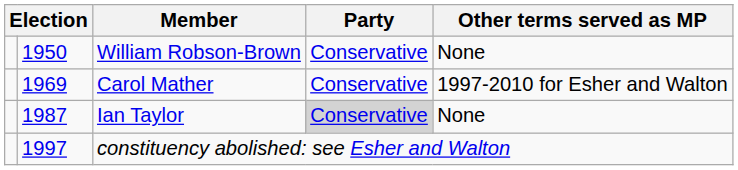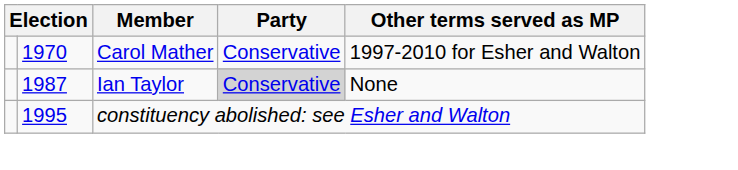- row: (199, 52)
(45, 84) 1969 -> (45, 52) 1970
(45, 148) 1997 -> (45, 116) 1995
